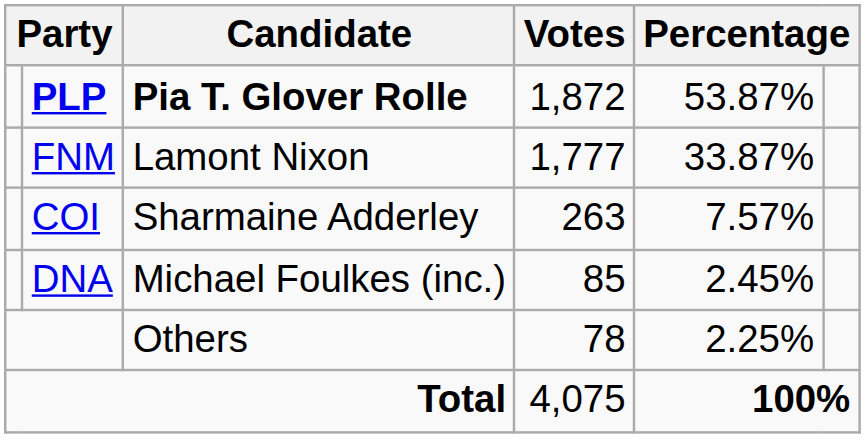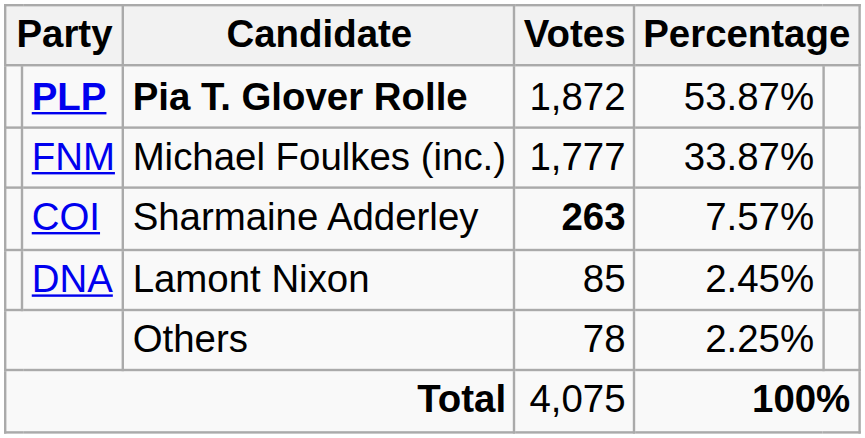(251, 156) Lamont Nixon -> (319, 156) Michael Foulkes (inc.)
(593, 217) normal -> (593, 217) bold
(319, 278) Michael Foulkes (inc.) -> (251, 278) Lamont Nixon
